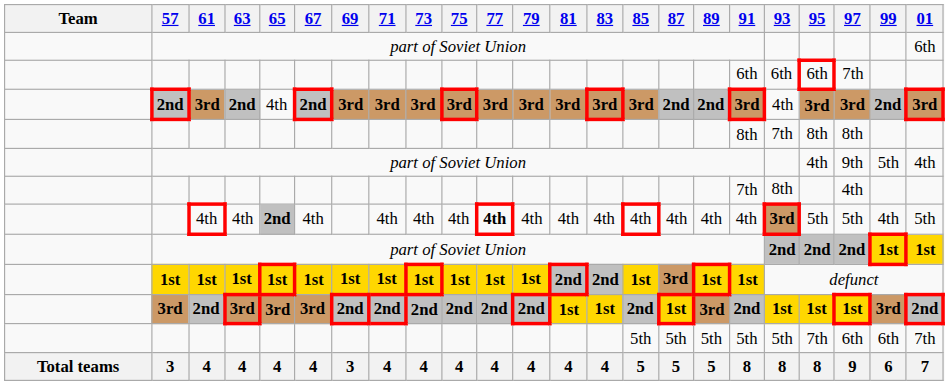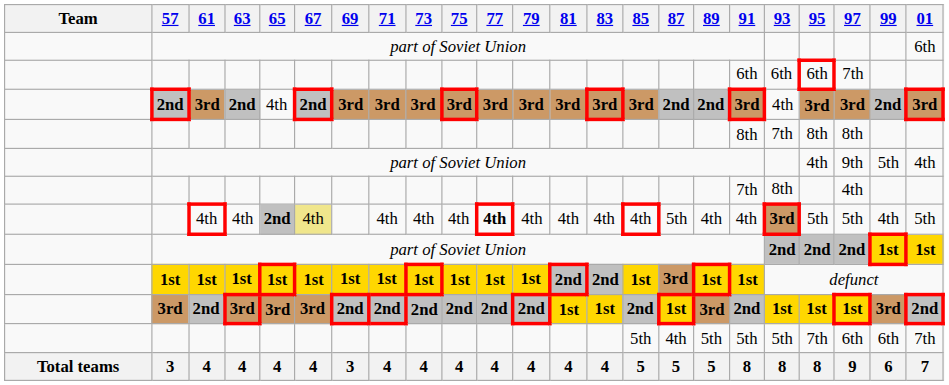(313, 219) no background -> (313, 219) khaki background
(677, 219) 4th -> (677, 219) 5th
(676, 339) 5th -> (676, 339) 4th
